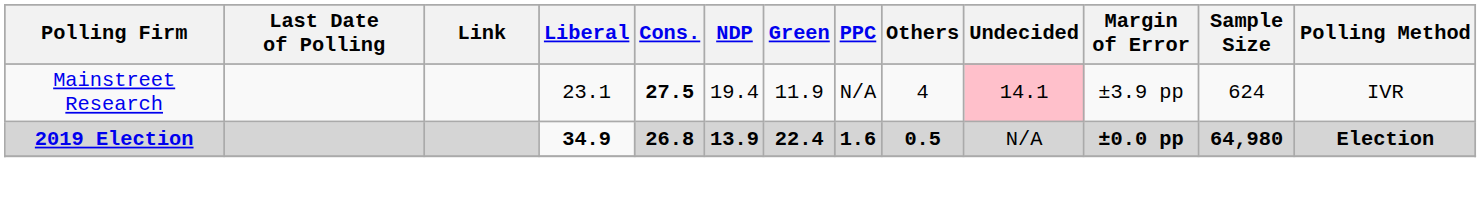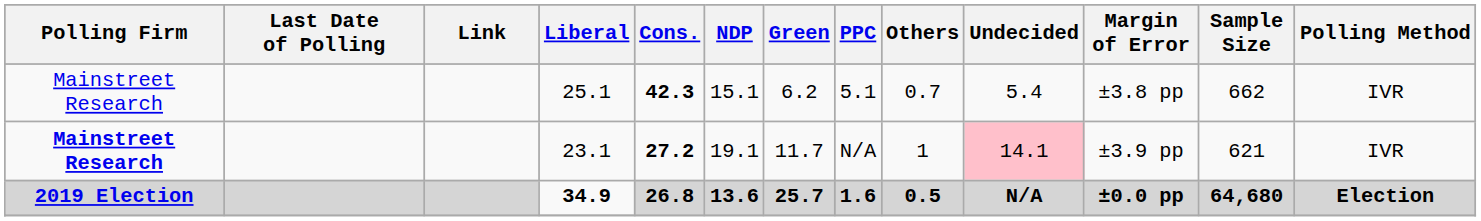+ row: (587, 92)
(114, 92) normal -> (114, 151) bold
(670, 92) 27.5 -> (670, 151) 27.2
(735, 92) 19.4 -> (735, 151) 19.1
(799, 92) 11.9 -> (799, 151) 11.7
(923, 92) 4 -> (923, 151) 1
(1247, 92) 624 -> (1247, 151) 621
(735, 139) 13.9 -> (735, 197) 13.6
(799, 139) 22.4 -> (799, 197) 25.7
(1024, 139) normal -> (1024, 197) bold
(1247, 139) 64,980 -> (1247, 197) 64,680
